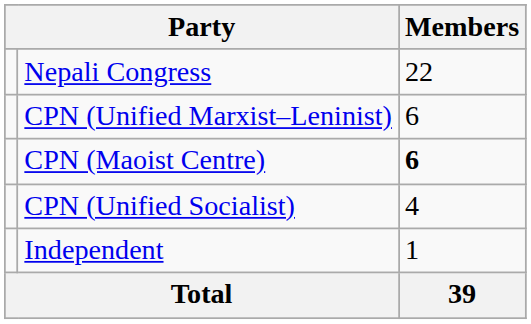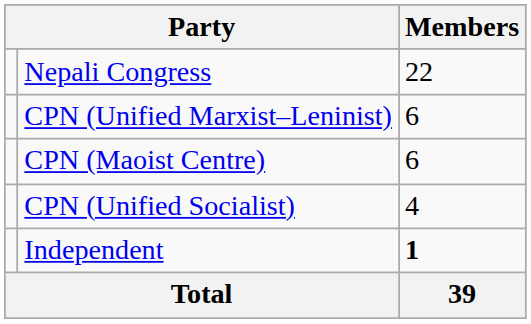(412, 160) bold -> (412, 160) normal
(412, 250) normal -> (412, 250) bold
